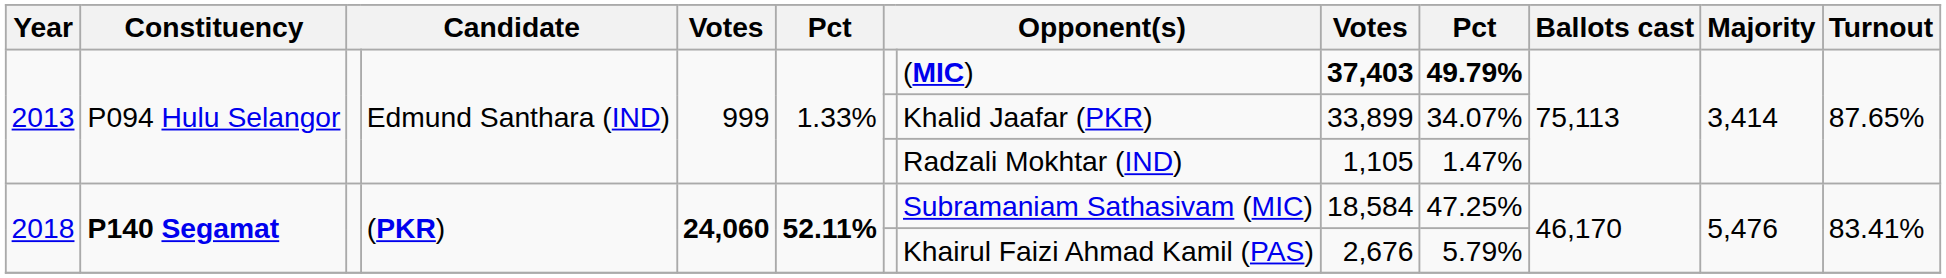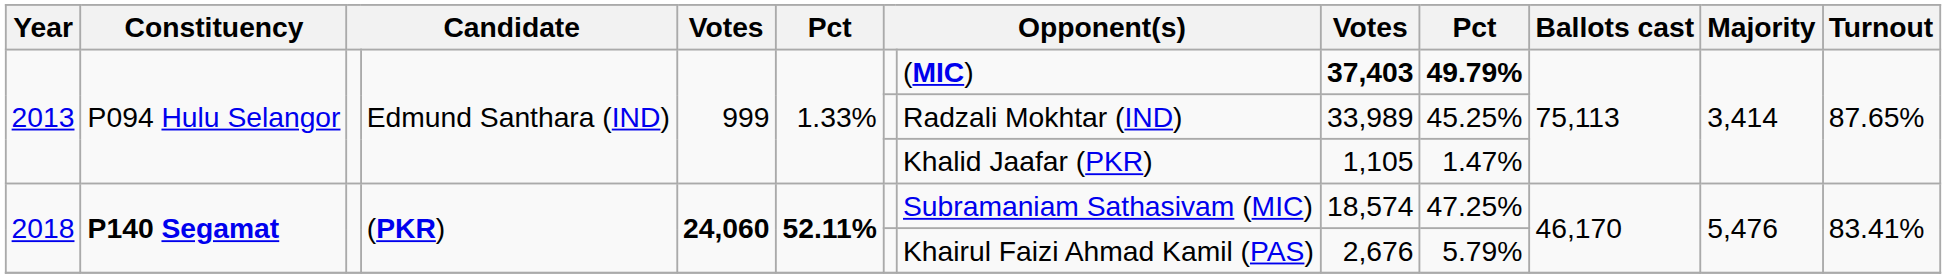(1028, 117) Khalid Jaafar (PKR) -> (1043, 117) Radzali Mokhtar (IND)
(1370, 117) 33,899 -> (1370, 117) 33,989
(1474, 117) 34.07% -> (1474, 117) 45.25%
(1043, 162) Radzali Mokhtar (IND) -> (1028, 162) Khalid Jaafar (PKR)
(1370, 206) 18,584 -> (1370, 206) 18,574
